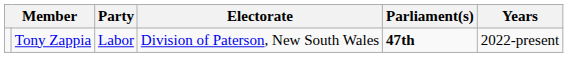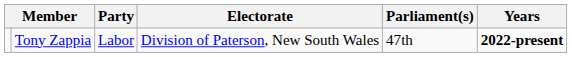(400, 40) bold -> (399, 40) normal
(520, 40) normal -> (522, 40) bold
